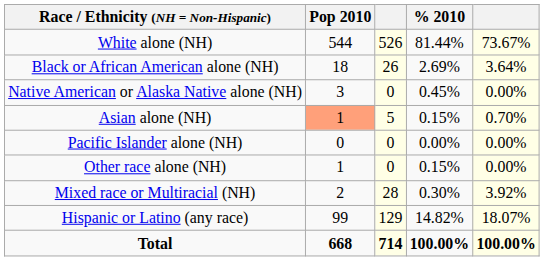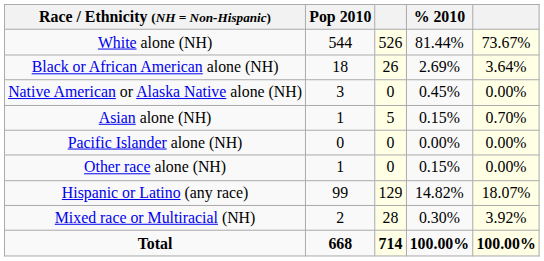(340, 117) lightsalmon background -> (340, 117) no background
rows swapped: (155, 192) <-> (155, 218)
